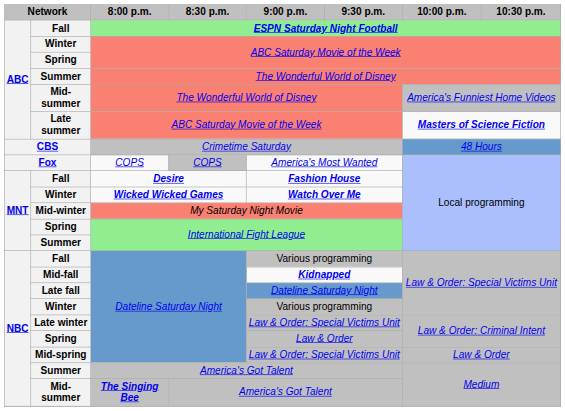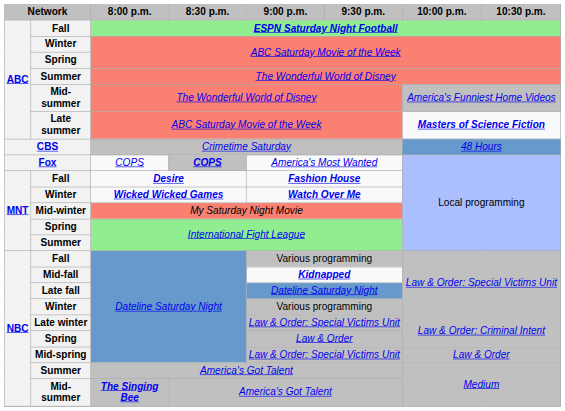(207, 163) normal -> (207, 163) bold
